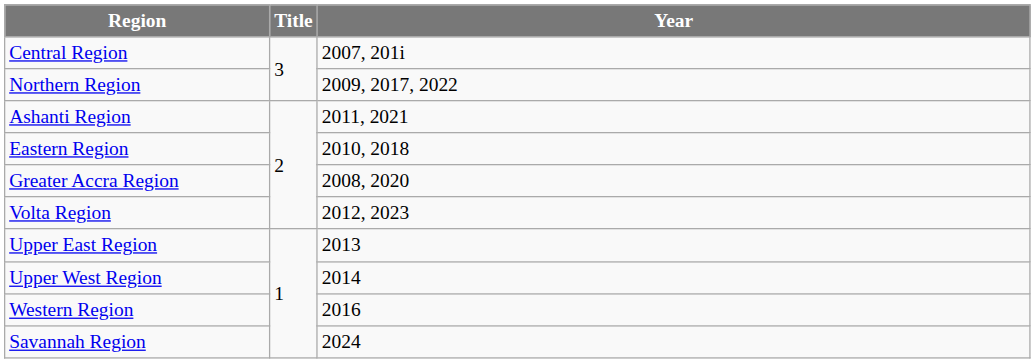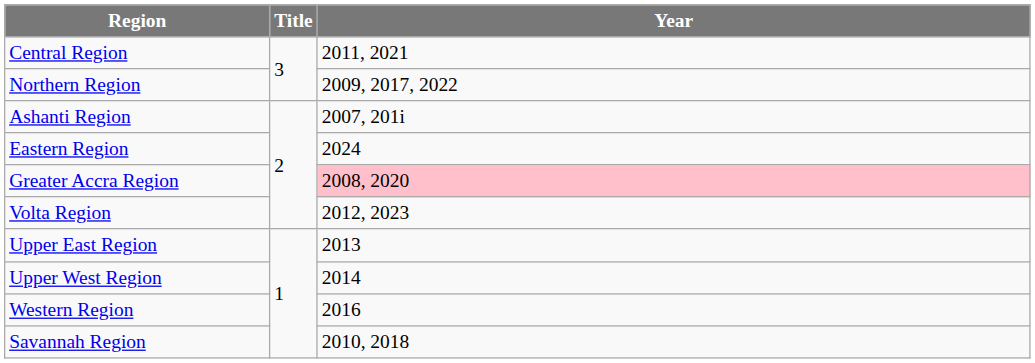(363, 52) 2007, 201i -> (365, 52) 2011, 2021
(365, 116) 2011, 2021 -> (363, 116) 2007, 201i
(365, 149) 2010, 2018 -> (341, 149) 2024
(365, 181) no background -> (365, 181) pink background
(341, 341) 2024 -> (365, 341) 2010, 2018
